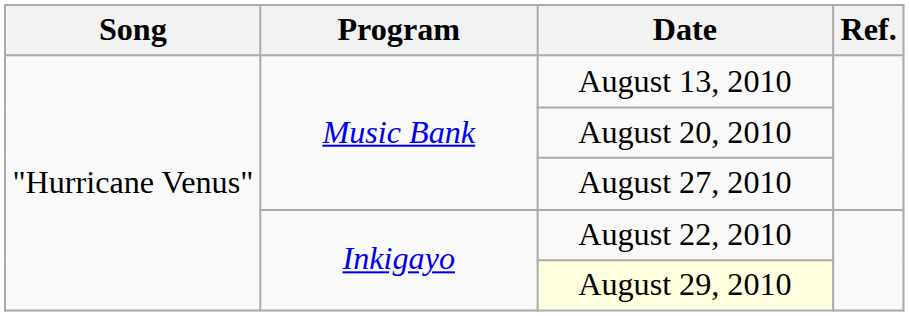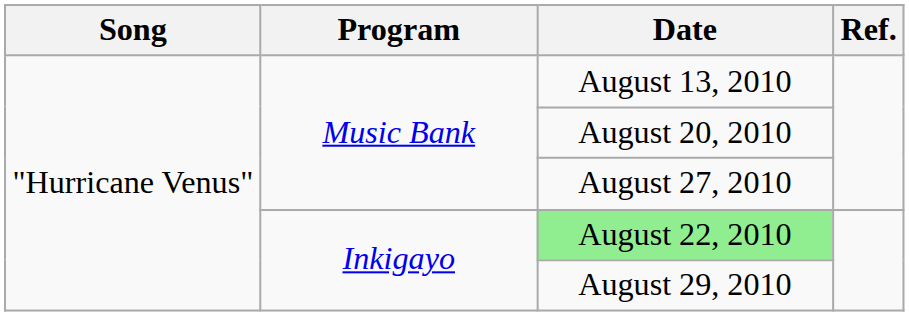(685, 234) no background -> (685, 234) lightgreen background
(685, 285) lightyellow background -> (685, 285) no background
